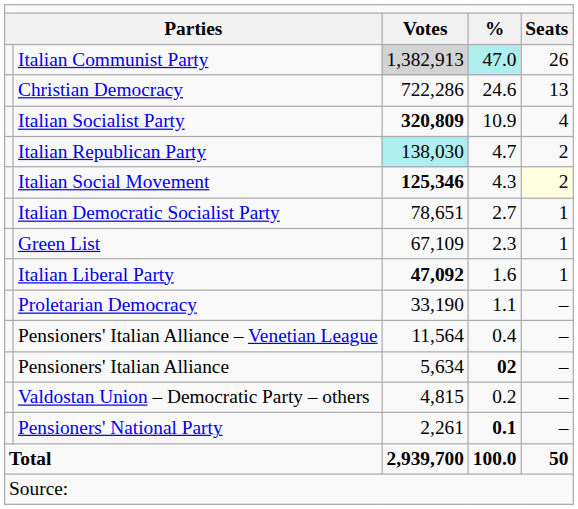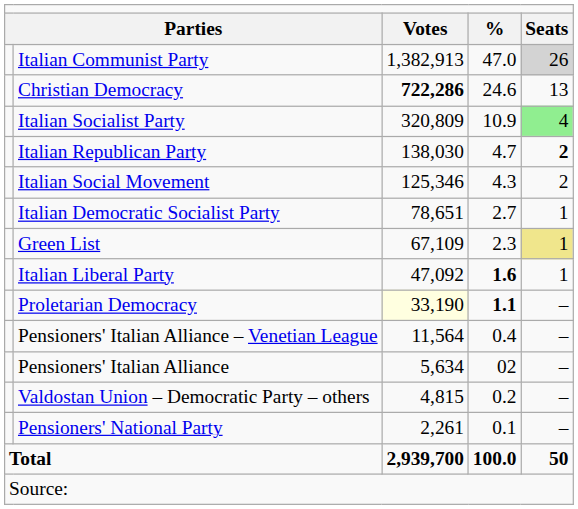(425, 59) lightgrey background -> (425, 59) no background
(499, 59) paleturquoise background -> (499, 59) no background
(559, 59) no background -> (559, 59) lightgrey background
(432, 90) normal -> (432, 90) bold
(432, 120) bold -> (432, 120) normal
(564, 120) no background -> (564, 120) lightgreen background
(432, 151) paleturquoise background -> (432, 151) no background
(564, 151) normal -> (564, 151) bold
(432, 182) bold -> (432, 182) normal
(564, 182) lightyellow background -> (564, 182) no background
(564, 243) no background -> (564, 243) khaki background
(437, 274) bold -> (437, 274) normal
(504, 274) normal -> (504, 274) bold
(437, 305) no background -> (437, 305) lightyellow background
(504, 305) normal -> (504, 305) bold
(507, 366) bold -> (507, 366) normal
(504, 427) bold -> (504, 427) normal
